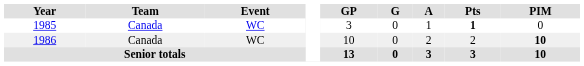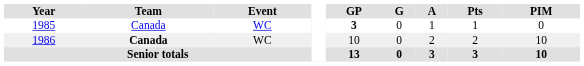(349, 25) normal -> (354, 25) bold
(473, 25) bold -> (475, 25) normal
(145, 40) normal -> (148, 40) bold
(540, 40) bold -> (541, 40) normal
